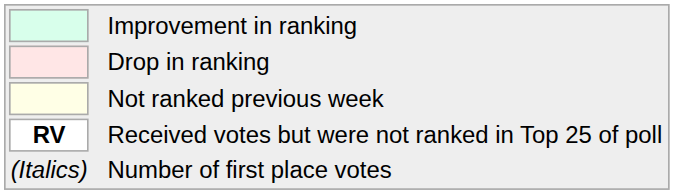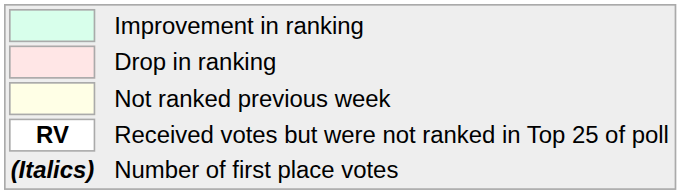(49, 170) normal -> (52, 170) bold
